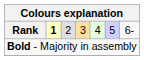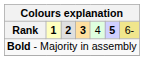(68, 30) normal -> (68, 30) bold
(83, 30) normal -> (83, 30) bold
(112, 30) normal -> (112, 30) bold
(129, 30) no background -> (129, 30) khaki background
